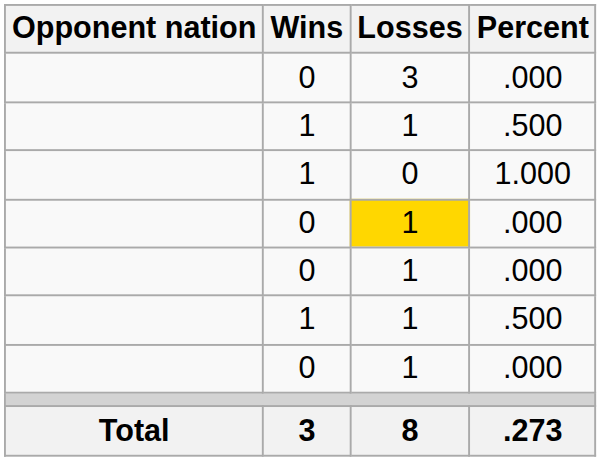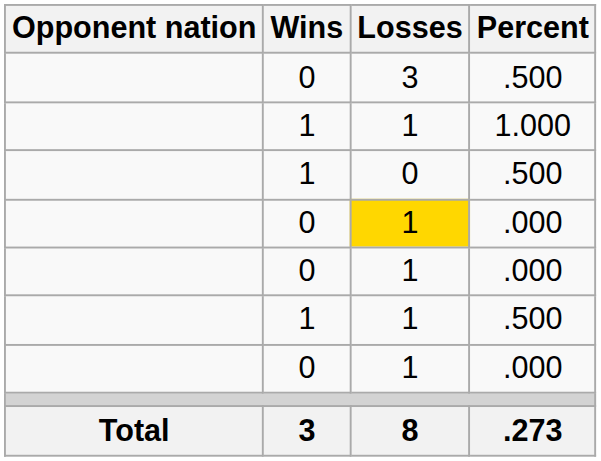(533, 77) .000 -> (533, 77) .500
(533, 125) .500 -> (533, 125) 1.000
(533, 174) 1.000 -> (533, 174) .500
